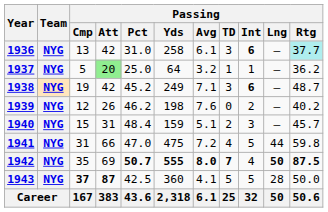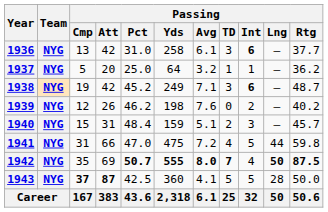(306, 51) paleturquoise background -> (306, 51) no background
(108, 69) lightgreen background -> (108, 69) no background
